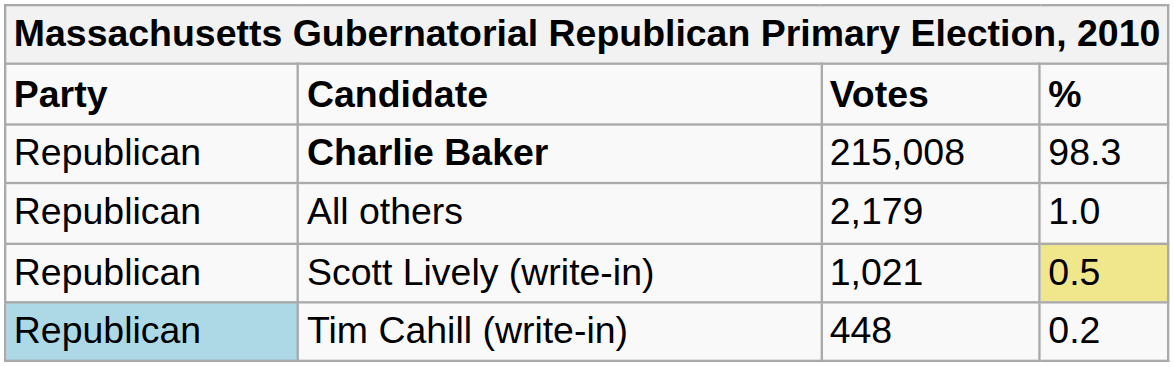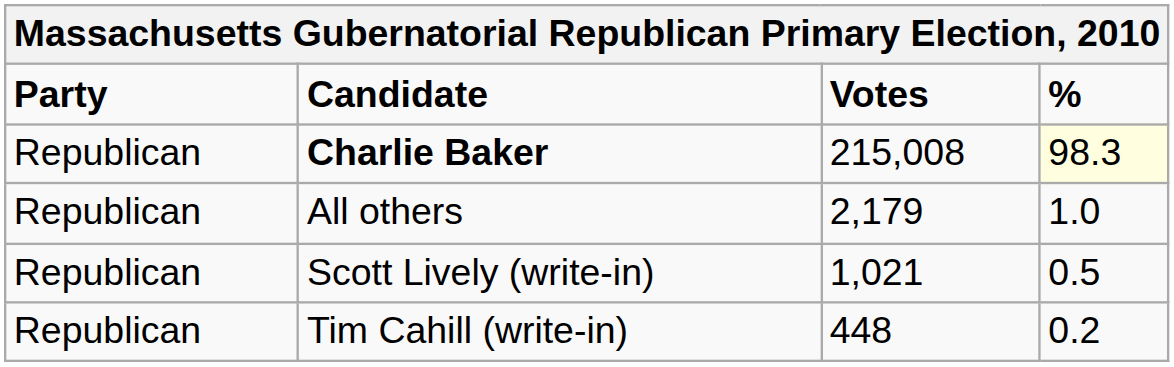(1085, 152) no background -> (1085, 152) lightyellow background
(1074, 271) khaki background -> (1074, 271) no background
(107, 331) lightblue background -> (107, 331) no background
